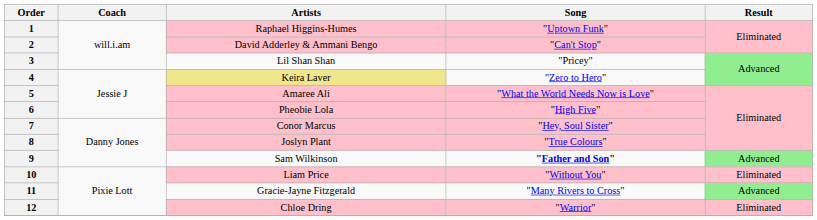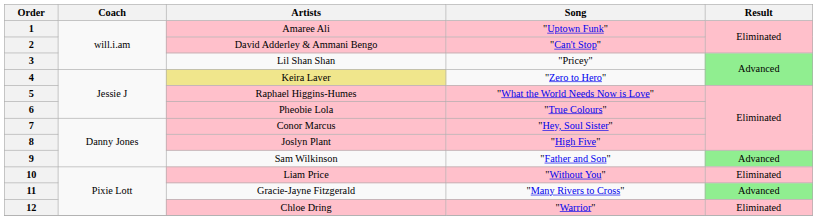(306, 28) Raphael Higgins-Humes -> (306, 28) Amaree Ali
(306, 93) Amaree Ali -> (306, 93) Raphael Higgins-Humes
(576, 110) "High Five" -> (576, 110) "True Colours"
(576, 142) "True Colours" -> (576, 142) "High Five"
(576, 158) bold -> (576, 158) normal
